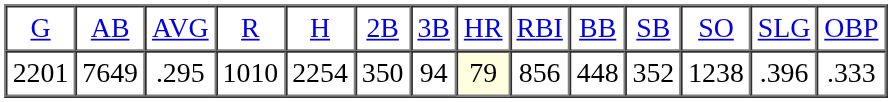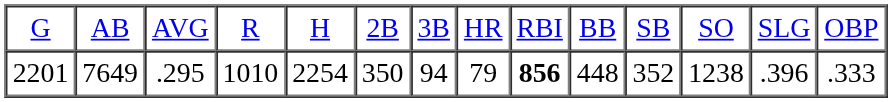(483, 73) lightyellow background -> (483, 73) no background
(540, 73) normal -> (540, 73) bold
